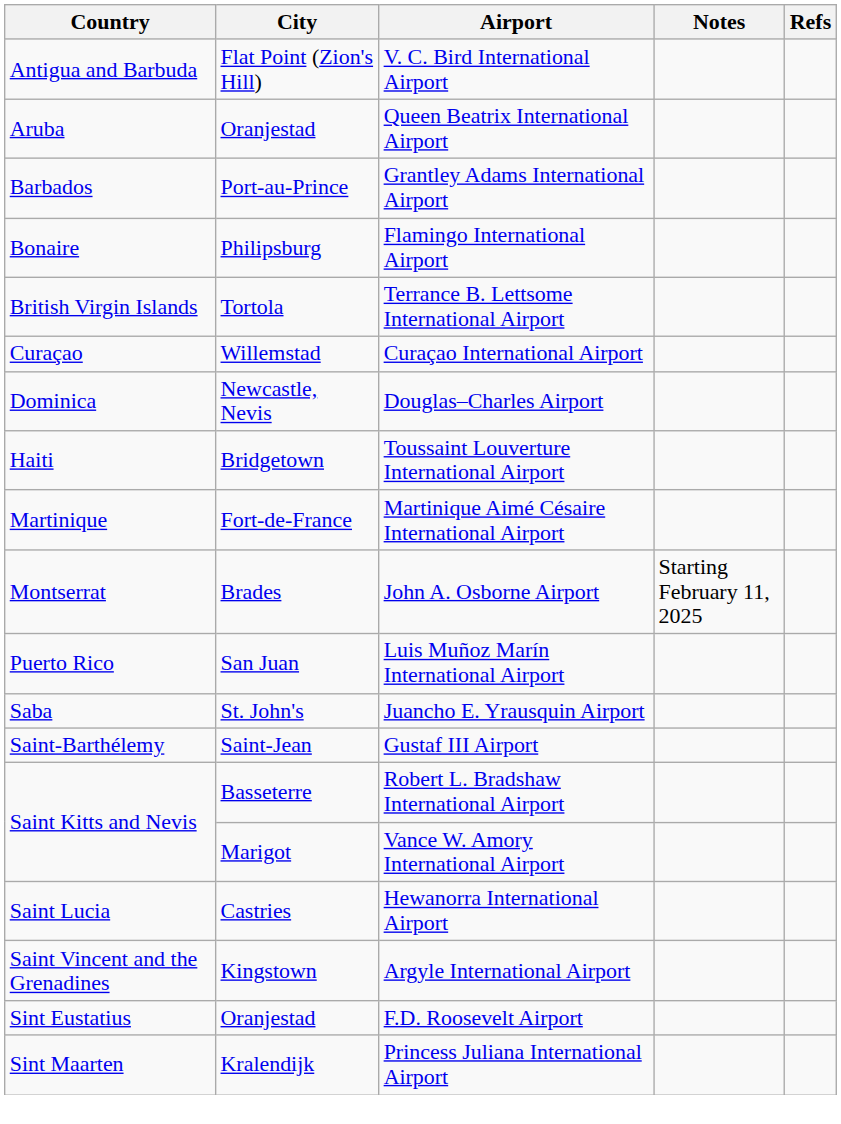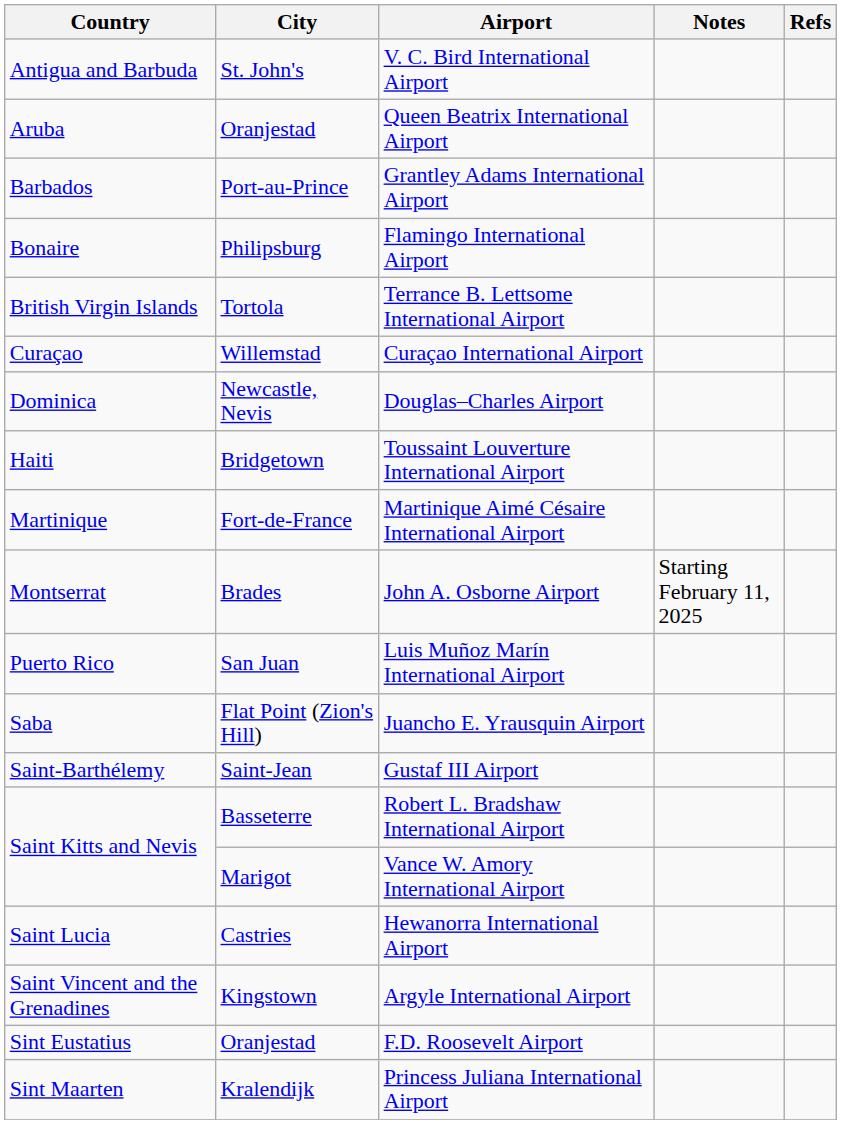(297, 68) Flat Point (Zion's Hill) -> (262, 68) St. John's
(262, 710) St. John's -> (297, 722) Flat Point (Zion's Hill)
